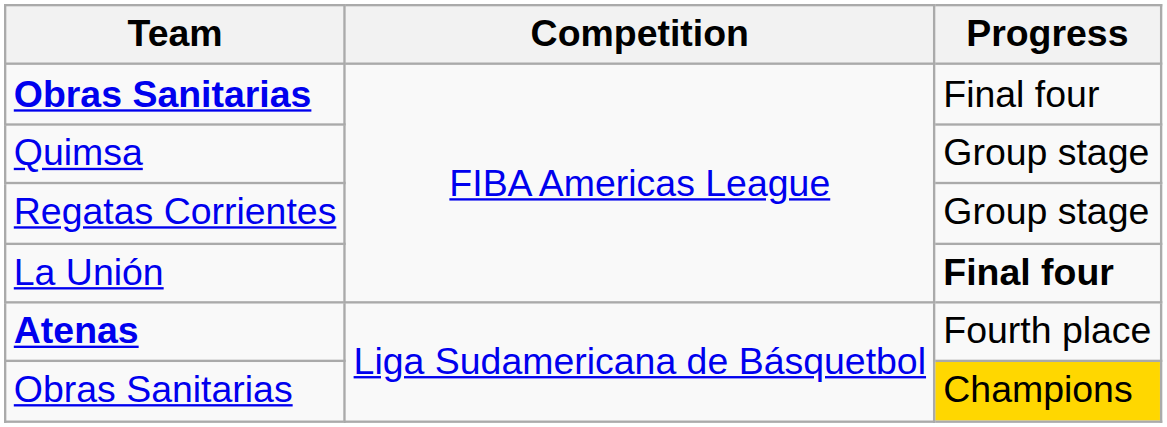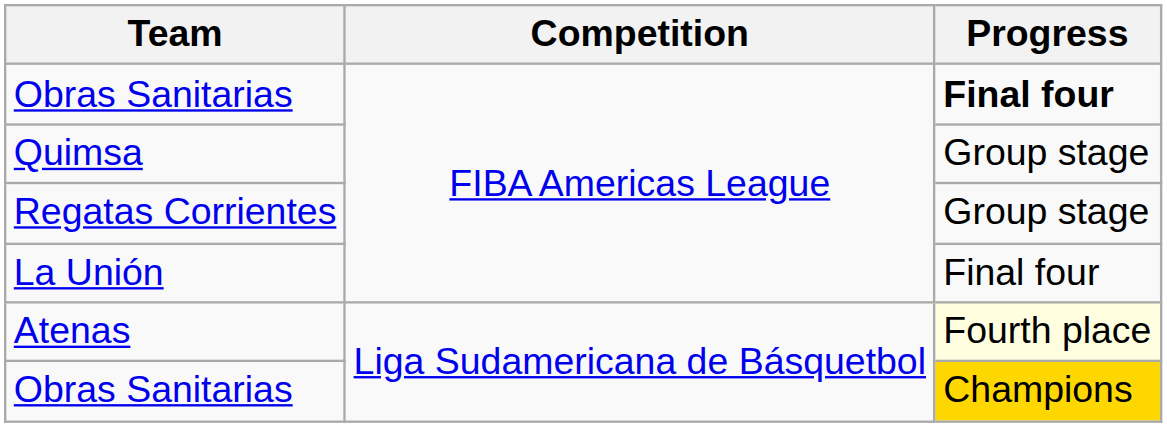(163, 93) bold -> (153, 93) normal
(1021, 93) normal -> (1029, 93) bold
(1029, 271) bold -> (1021, 271) normal
(76, 331) bold -> (72, 331) normal
(1047, 331) no background -> (1047, 331) lightyellow background
